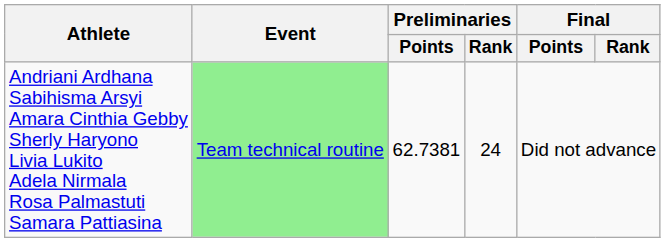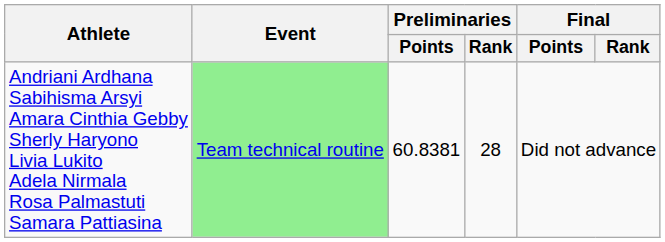(426, 150) 62.7381 -> (426, 150) 60.8381
(491, 150) 24 -> (491, 150) 28
